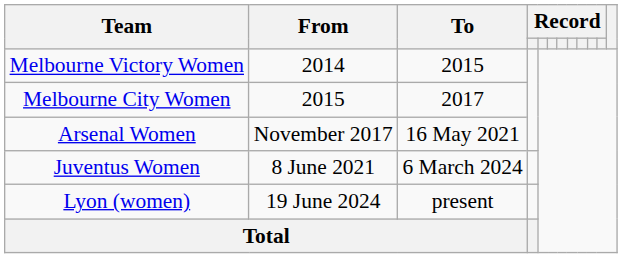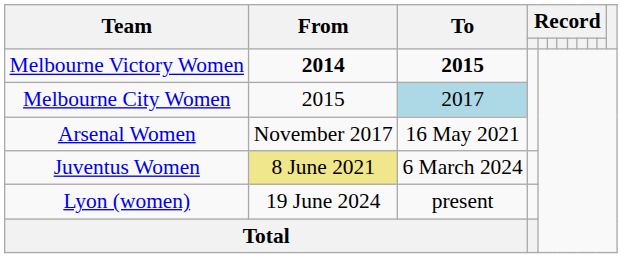(323, 65) normal -> (323, 65) bold
(463, 65) normal -> (463, 65) bold
(463, 99) no background -> (463, 99) lightblue background
(323, 167) no background -> (323, 167) khaki background
